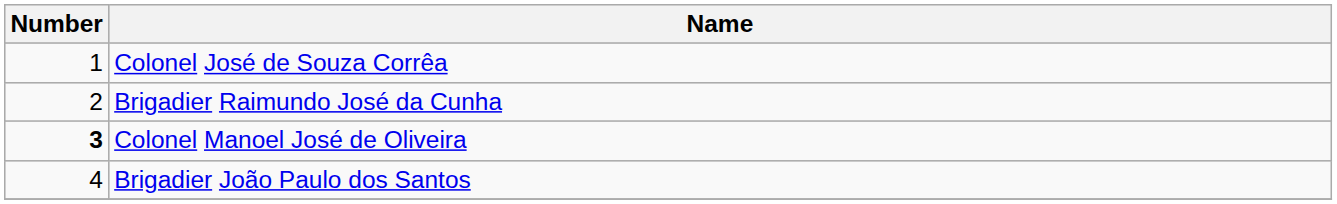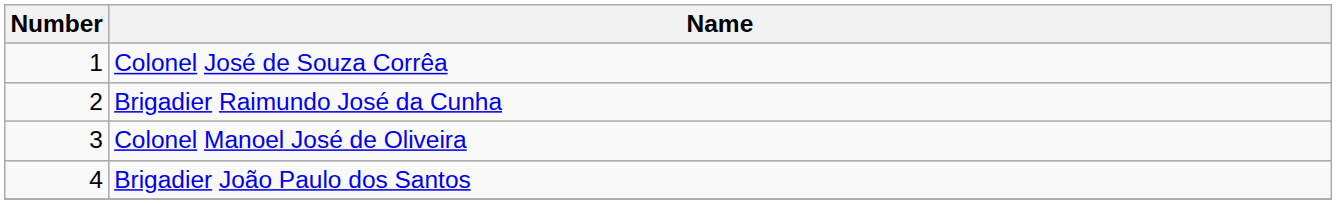(96, 140) bold -> (96, 140) normal
